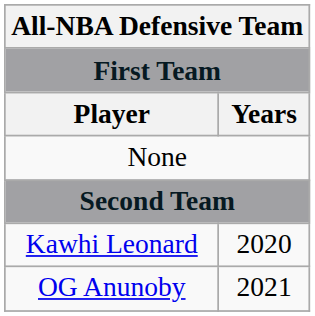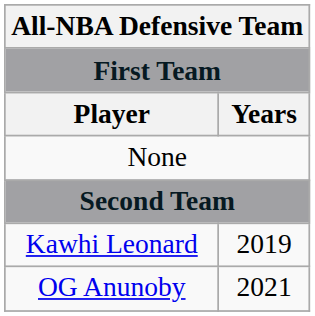(264, 244) 2020 -> (264, 244) 2019
